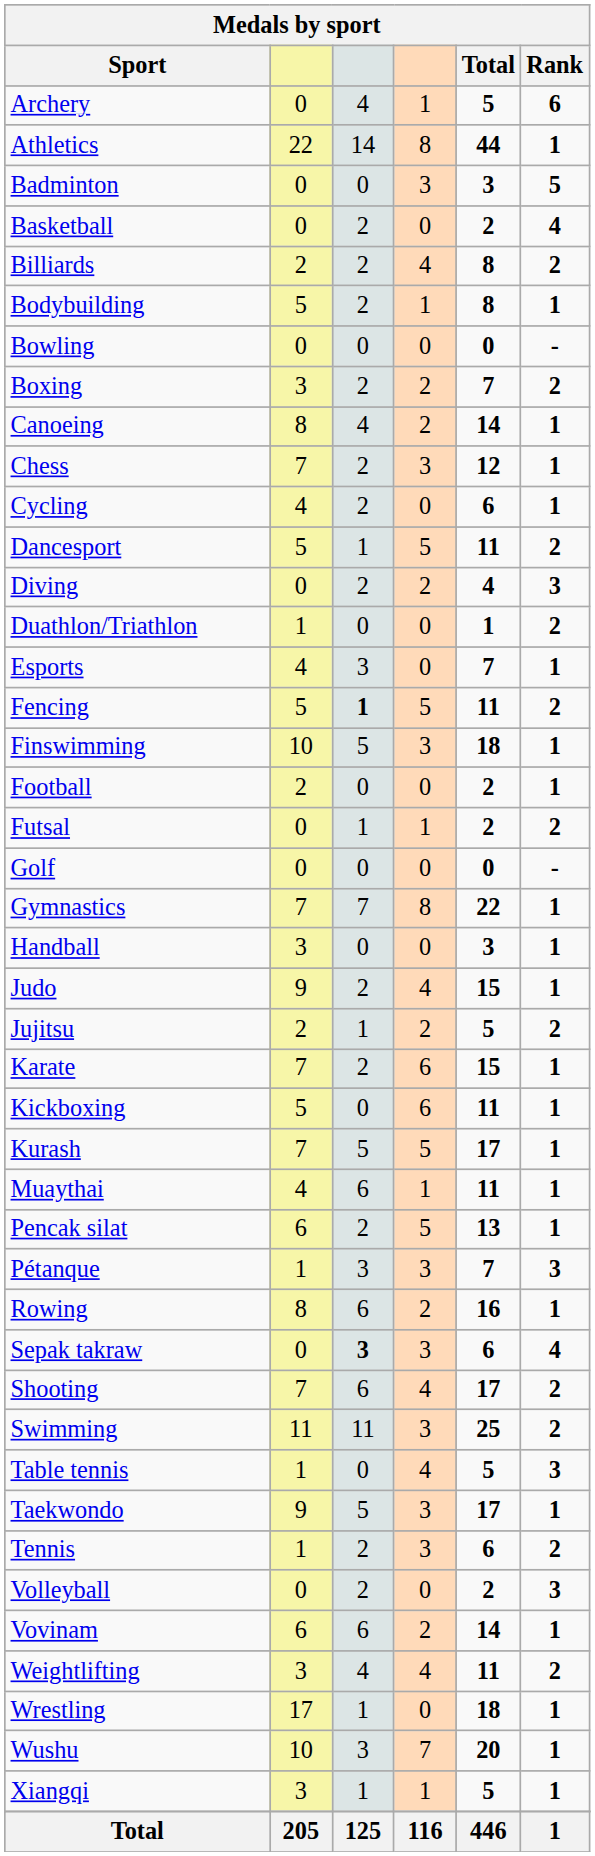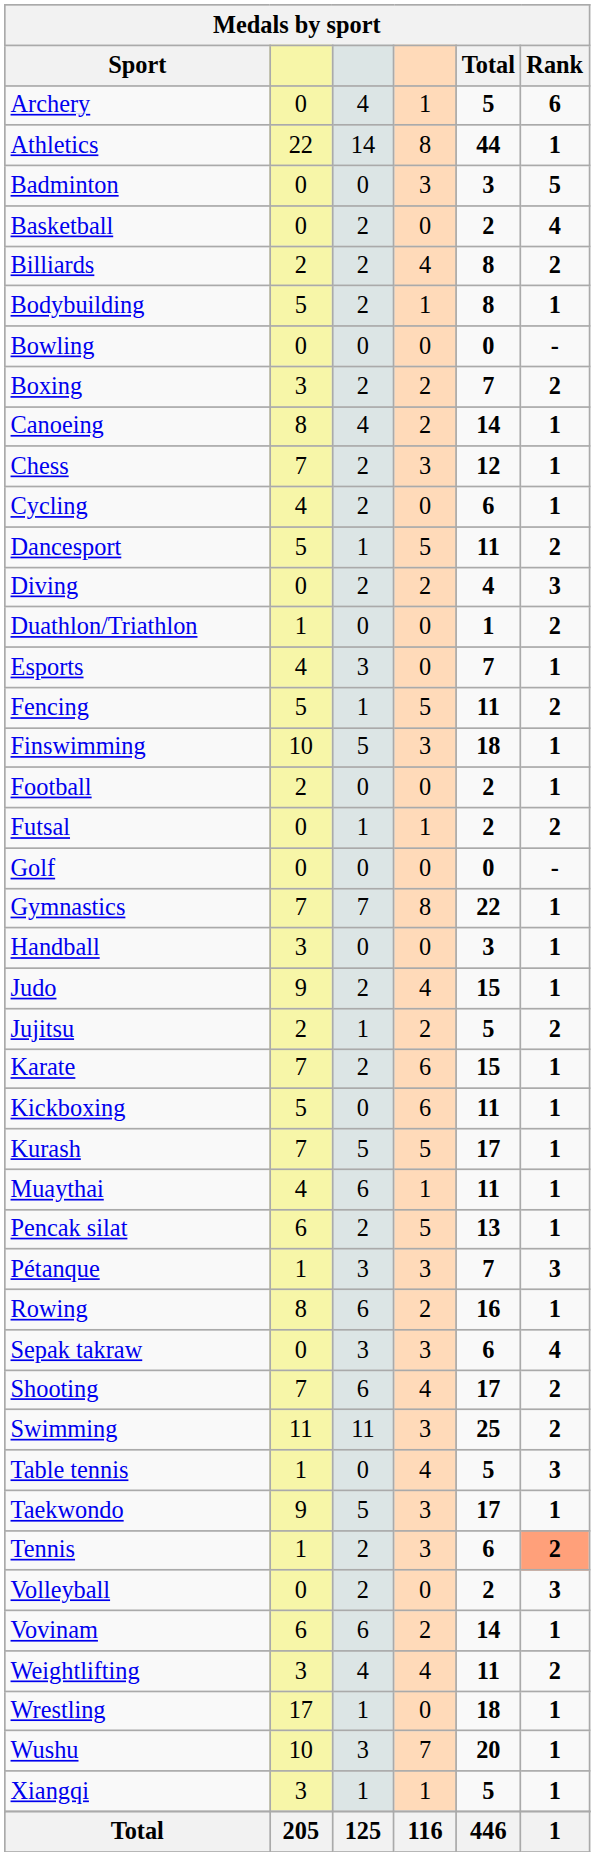(363, 707) bold -> (363, 707) normal
(363, 1349) bold -> (363, 1349) normal
(555, 1550) no background -> (555, 1550) lightsalmon background
